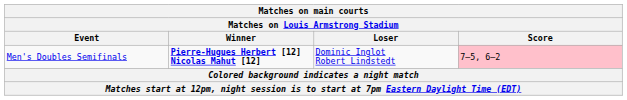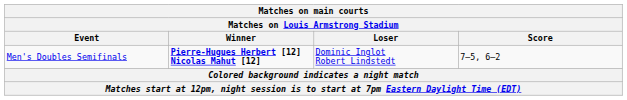(480, 57) pink background -> (480, 57) no background
